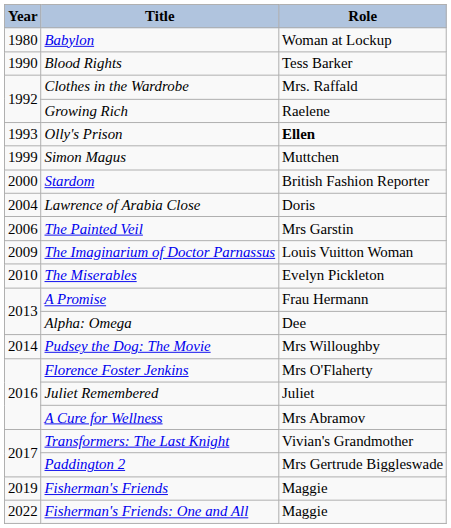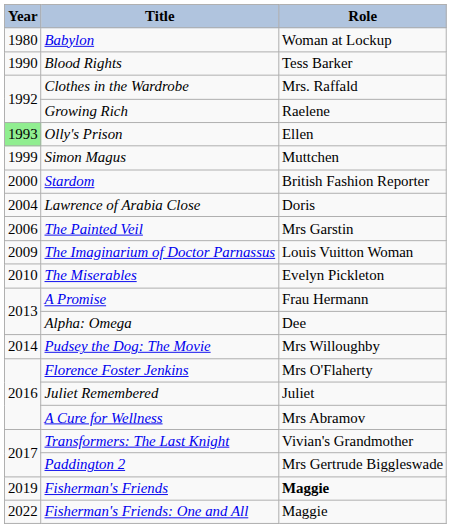(23, 134) no background -> (23, 134) lightgreen background
(299, 134) bold -> (298, 134) normal
(305, 488) normal -> (306, 488) bold
